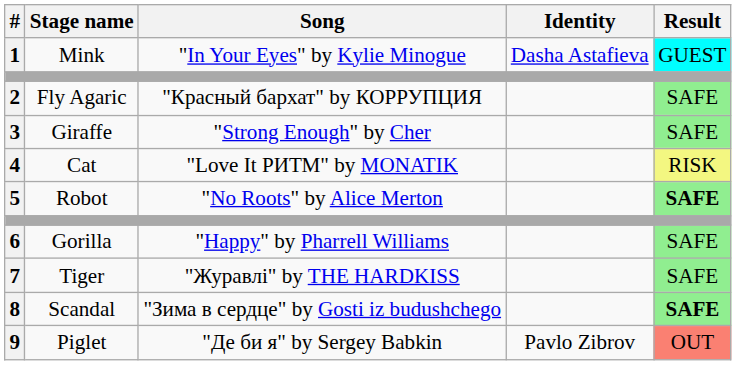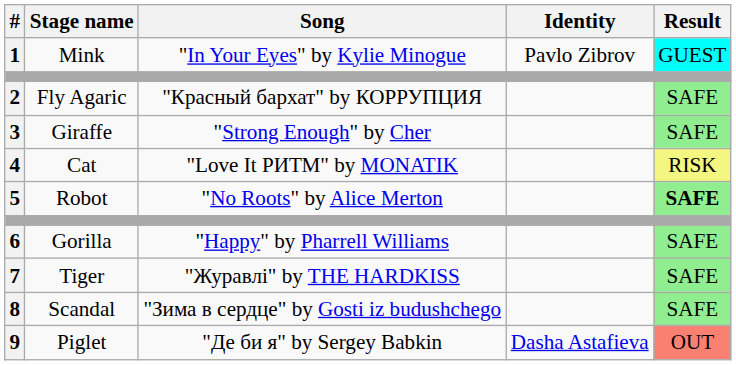(580, 54) Dasha Astafieva -> (580, 54) Pavlo Zibrov
(692, 308) bold -> (692, 308) normal
(580, 342) Pavlo Zibrov -> (580, 342) Dasha Astafieva
